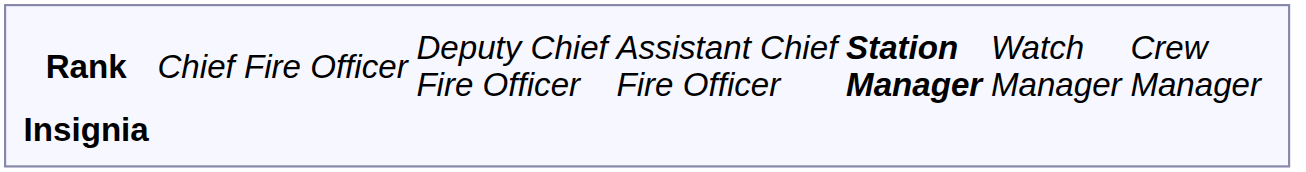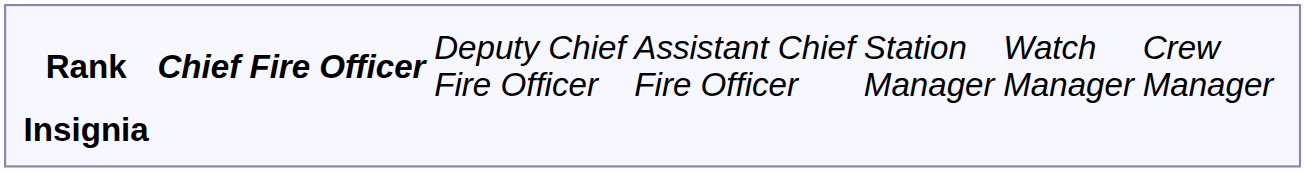(283, 65) normal -> (291, 65) bold
(914, 65) bold -> (929, 65) normal
